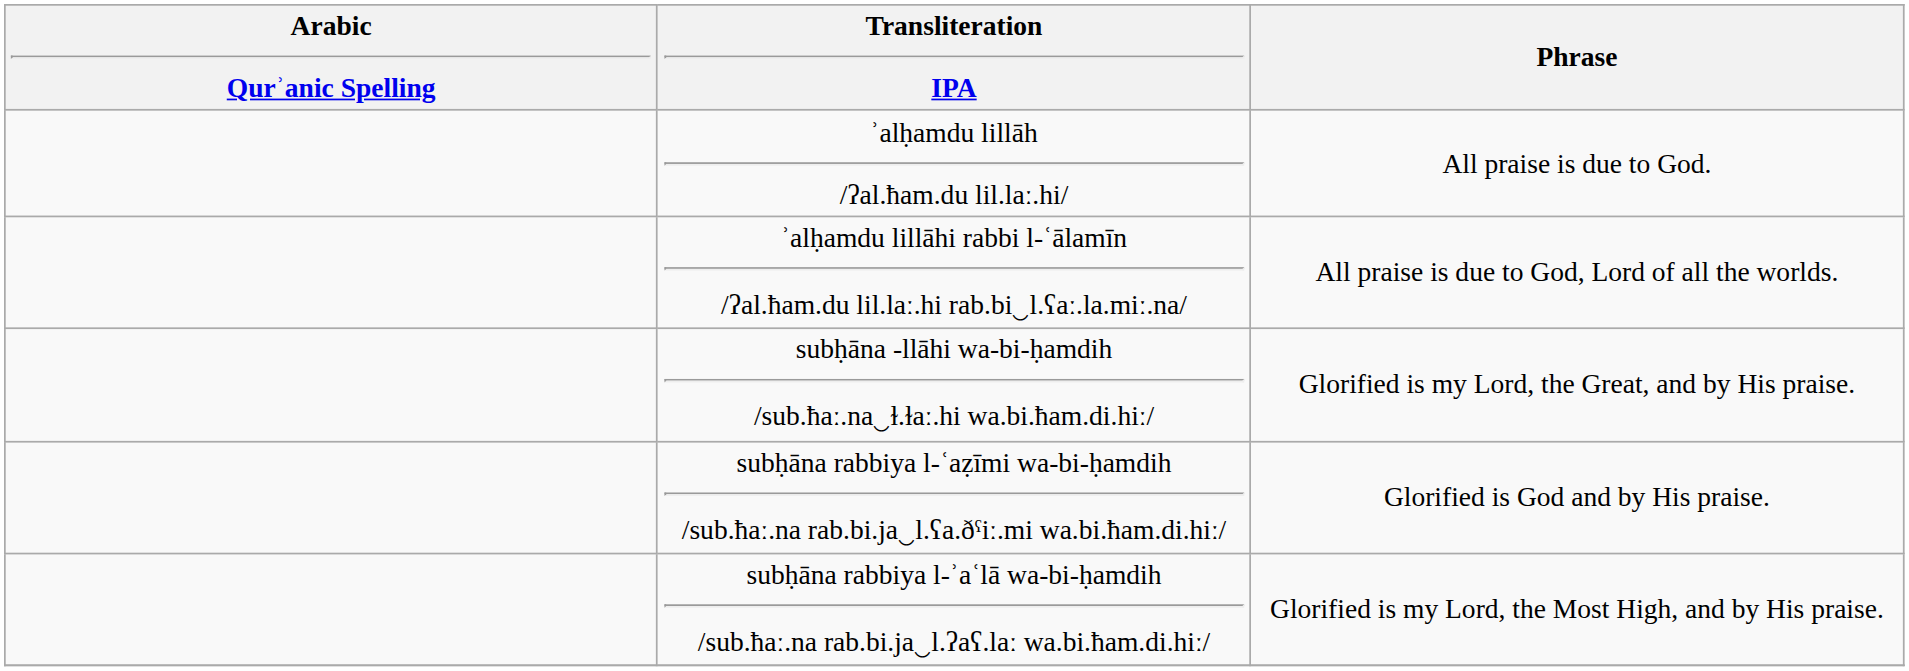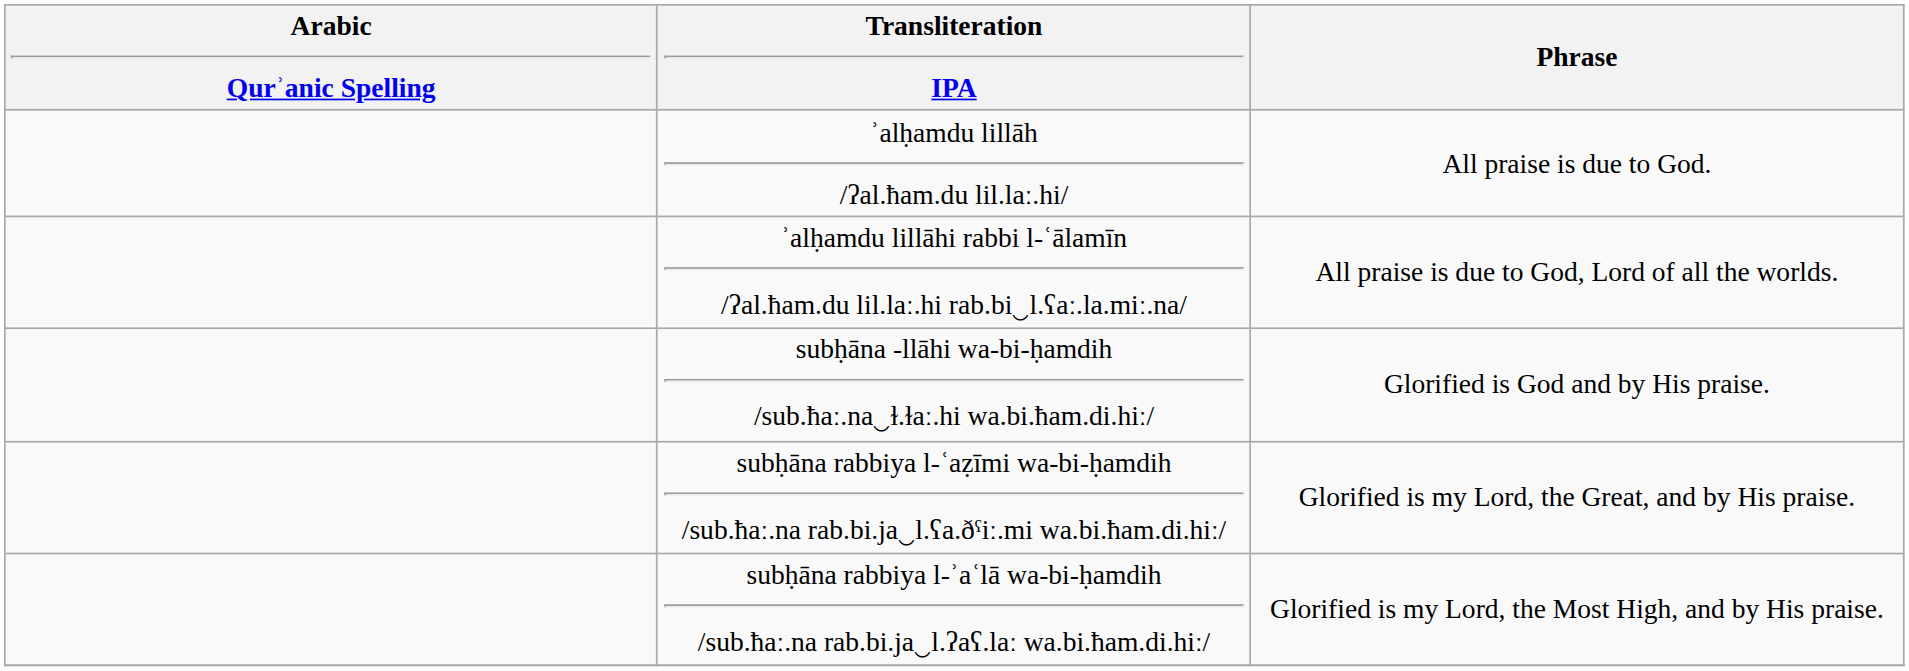(1577, 384) Glorified is my Lord, the Great, and by His praise. -> (1577, 384) Glorified is God and by His praise.
(1577, 496) Glorified is God and by His praise. -> (1577, 496) Glorified is my Lord, the Great, and by His praise.
